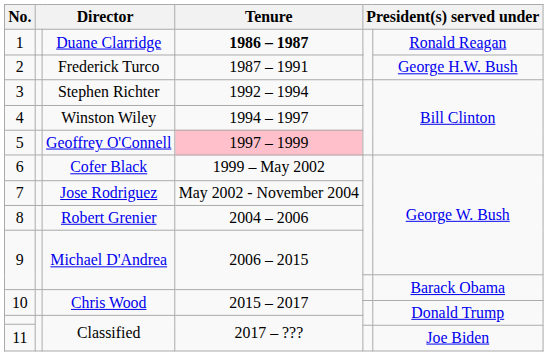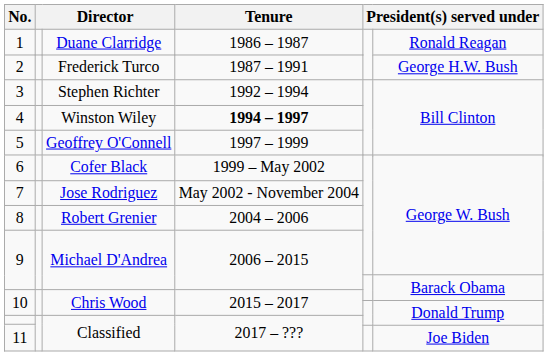(269, 42) bold -> (269, 42) normal
(269, 117) normal -> (269, 117) bold
(269, 142) pink background -> (269, 142) no background
